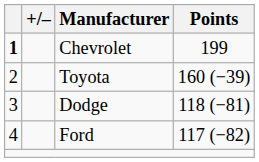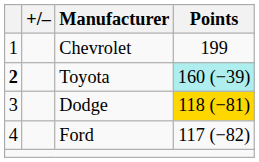(13, 47) bold -> (13, 47) normal
(13, 76) normal -> (13, 76) bold
(214, 76) no background -> (214, 76) paleturquoise background
(214, 105) no background -> (214, 105) gold background
